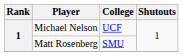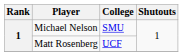(112, 28) UCF -> (113, 28) SMU
(113, 43) SMU -> (112, 43) UCF
